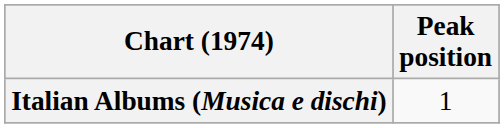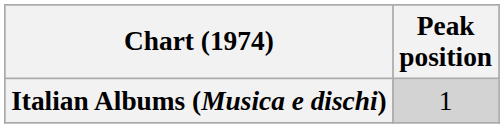(446, 100) no background -> (446, 100) lightgrey background
